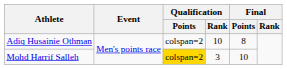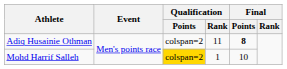(218, 42) 10 -> (218, 42) 11
(244, 42) normal -> (244, 42) bold
(218, 57) 3 -> (218, 57) 1
